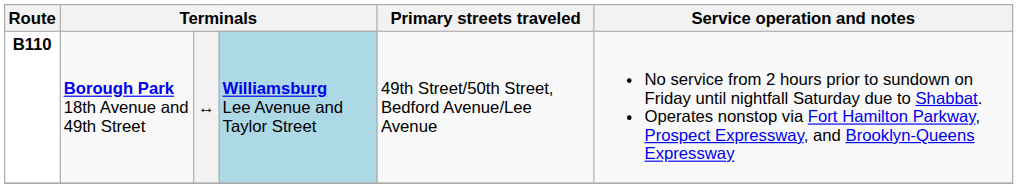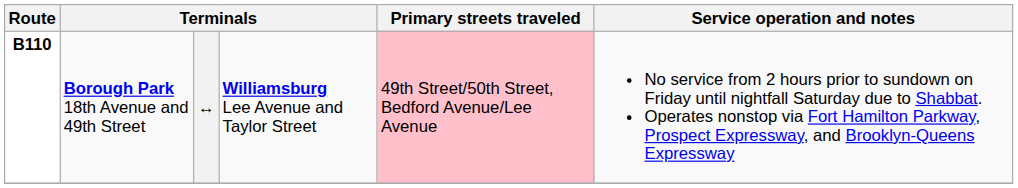(283, 108) lightblue background -> (283, 108) no background
(467, 108) no background -> (467, 108) pink background
